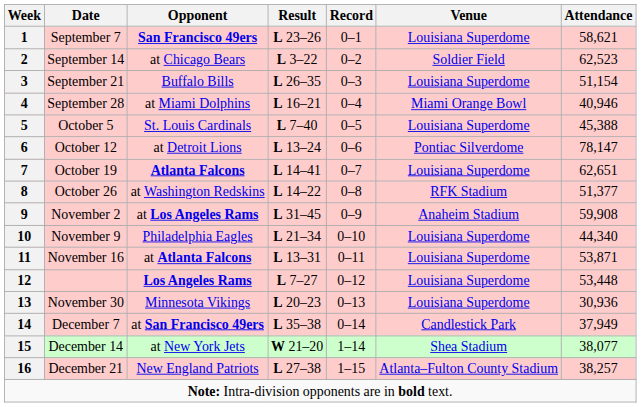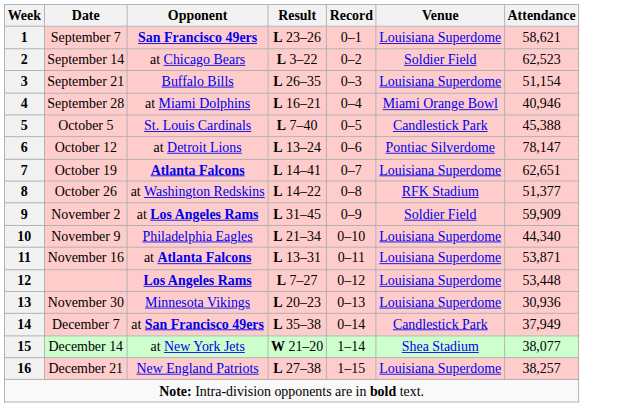(469, 125) Louisiana Superdome -> (440, 125) Candlestick Park
(469, 214) Anaheim Stadium -> (440, 214) Soldier Field
(598, 214) 59,908 -> (542, 214) 59,909
(469, 368) Atlanta–Fulton County Stadium -> (440, 368) Louisiana Superdome
